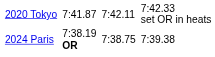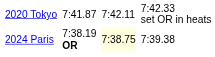(119, 40) no background -> (119, 40) lightyellow background
